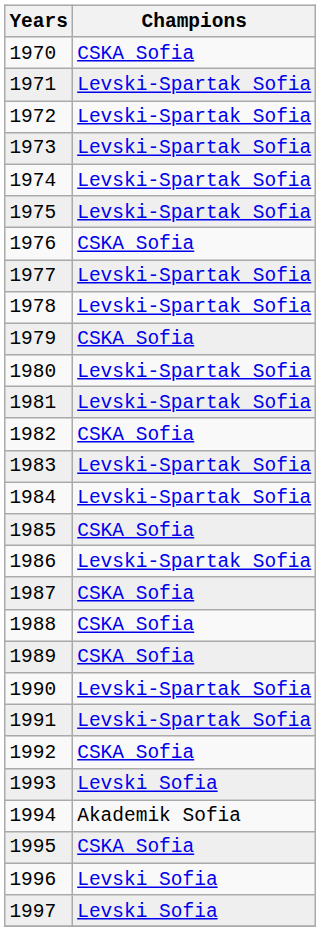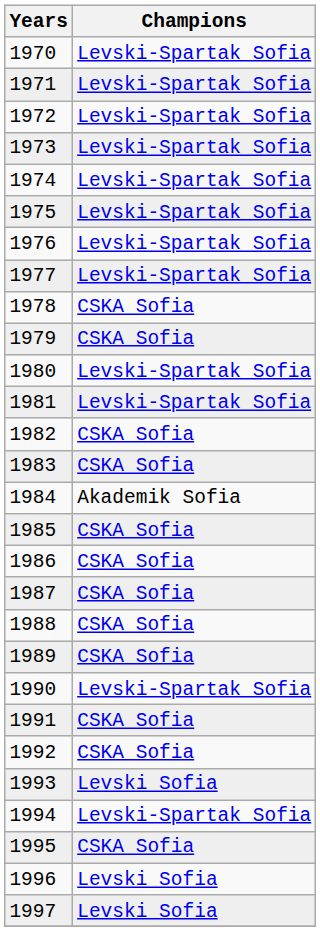(136, 53) CSKA Sofia -> (194, 53) Levski-Spartak Sofia
(136, 244) CSKA Sofia -> (194, 244) Levski-Spartak Sofia
(194, 307) Levski-Spartak Sofia -> (136, 307) CSKA Sofia
(194, 466) Levski-Spartak Sofia -> (136, 466) CSKA Sofia
(194, 498) Levski-Spartak Sofia -> (159, 498) Akademik Sofia
(194, 561) Levski-Spartak Sofia -> (136, 561) CSKA Sofia
(194, 720) Levski-Spartak Sofia -> (136, 720) CSKA Sofia
(159, 816) Akademik Sofia -> (194, 816) Levski-Spartak Sofia
